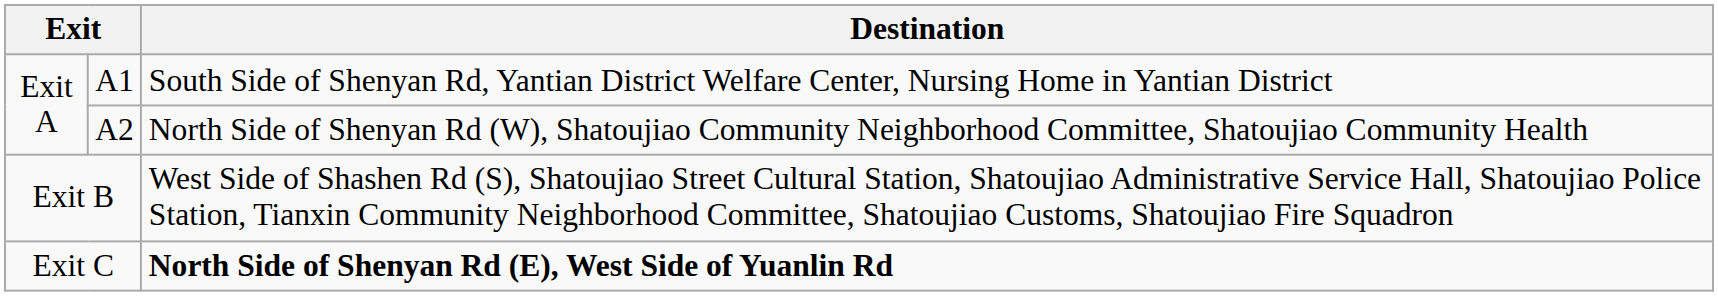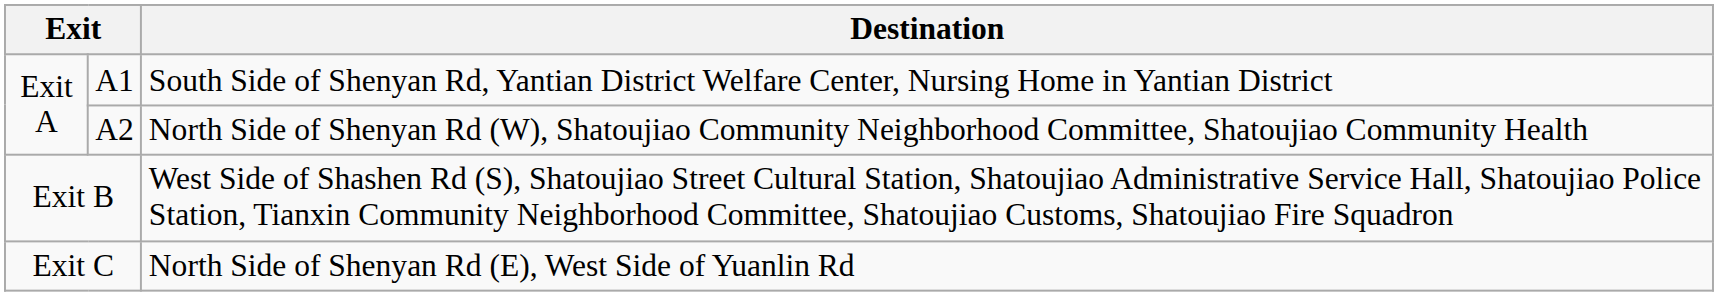(521, 264) bold -> (502, 264) normal
